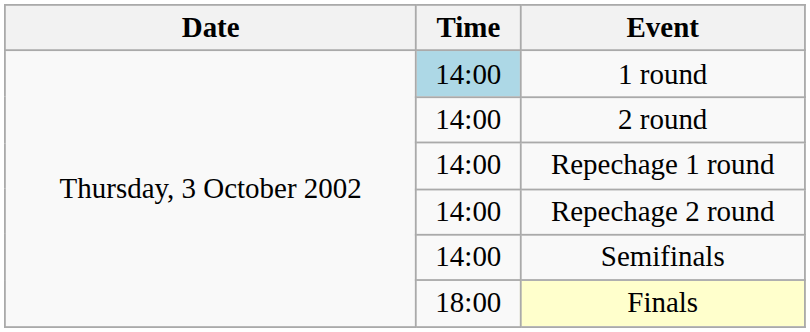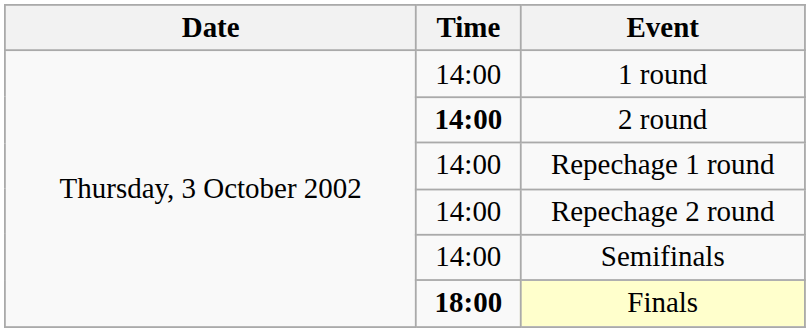(468, 73) lightblue background -> (468, 73) no background
(468, 119) normal -> (468, 119) bold
(468, 303) normal -> (468, 303) bold
